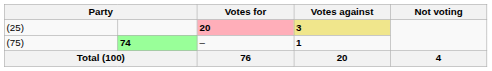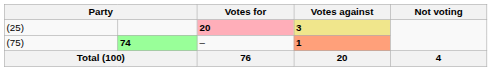(299, 43) no background -> (299, 43) lightsalmon background
